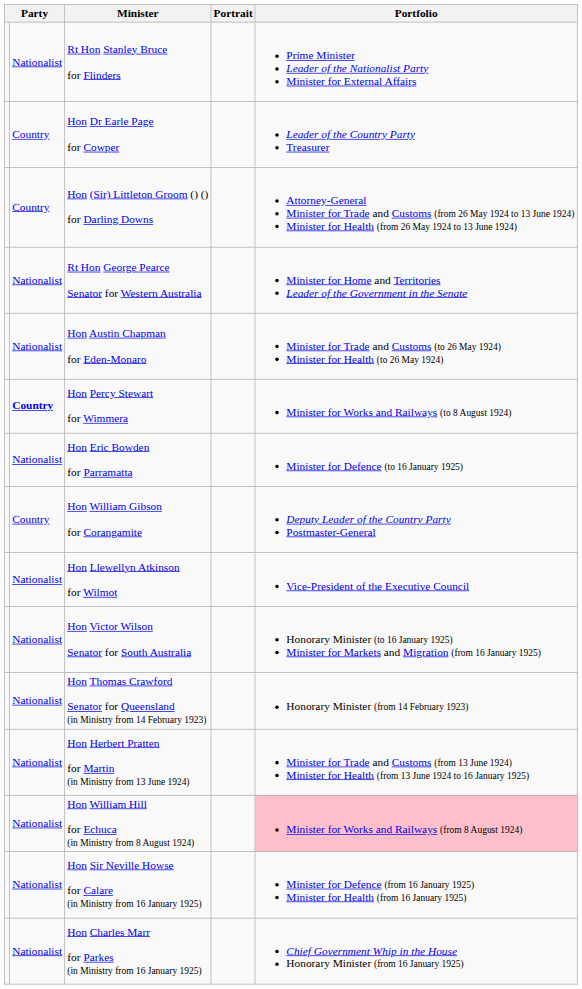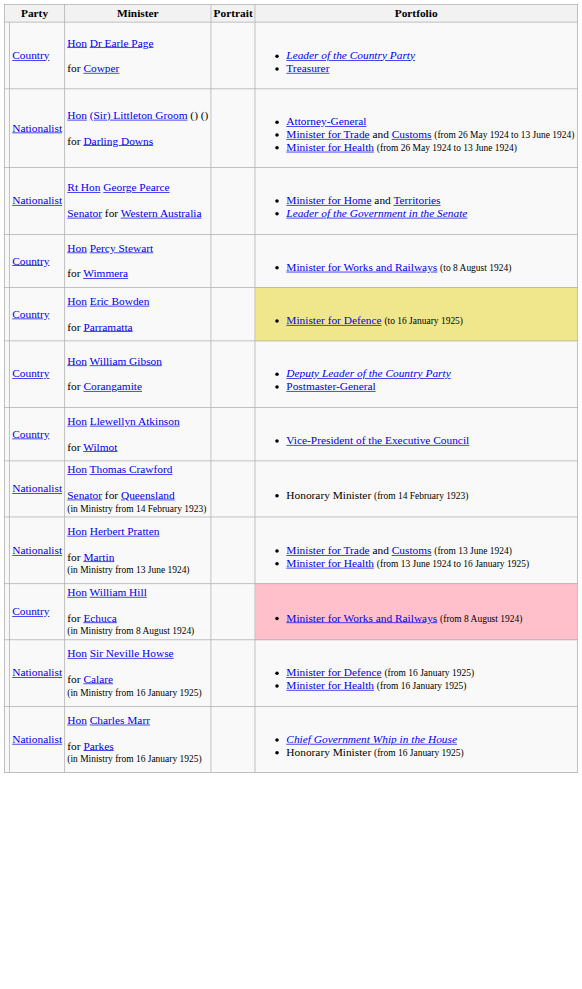- row: (117, 62)
(31, 207) Country -> (37, 128) Nationalist
- row: (117, 346)
(33, 406) bold -> (31, 260) normal
(37, 459) Nationalist -> (31, 314) Country
(416, 466) no background -> (416, 321) khaki background
(37, 579) Nationalist -> (31, 434) Country
- row: (129, 639)
(37, 823) Nationalist -> (31, 611) Country
